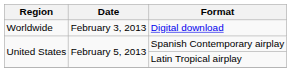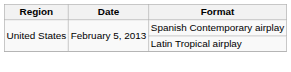- row: (187, 28)
